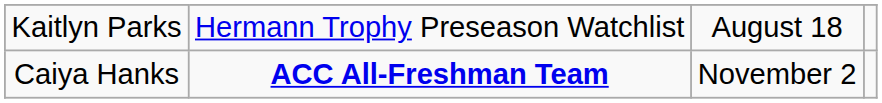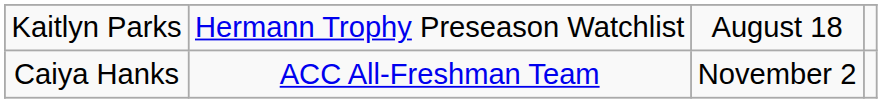(440, 73) bold -> (440, 73) normal
